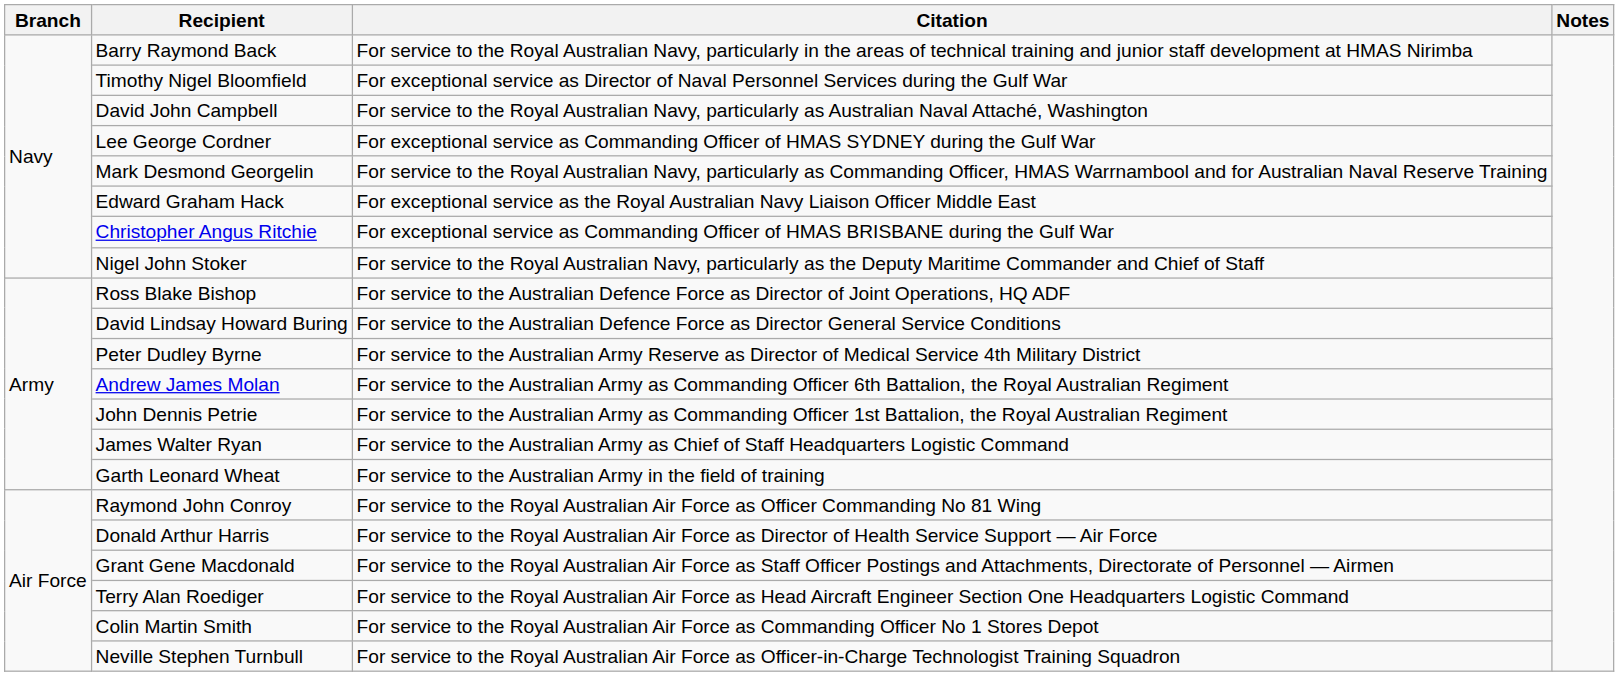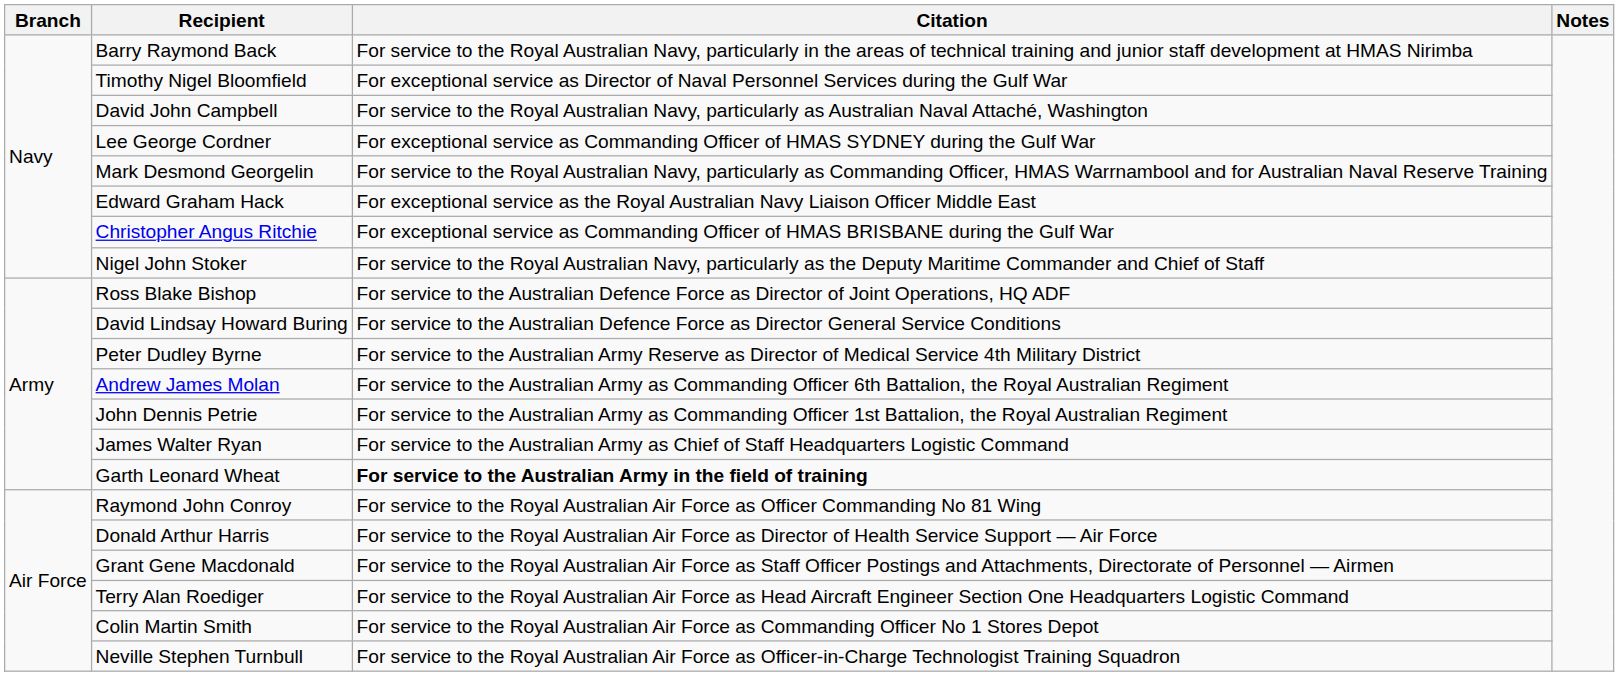(591, 475) normal -> (612, 475) bold
